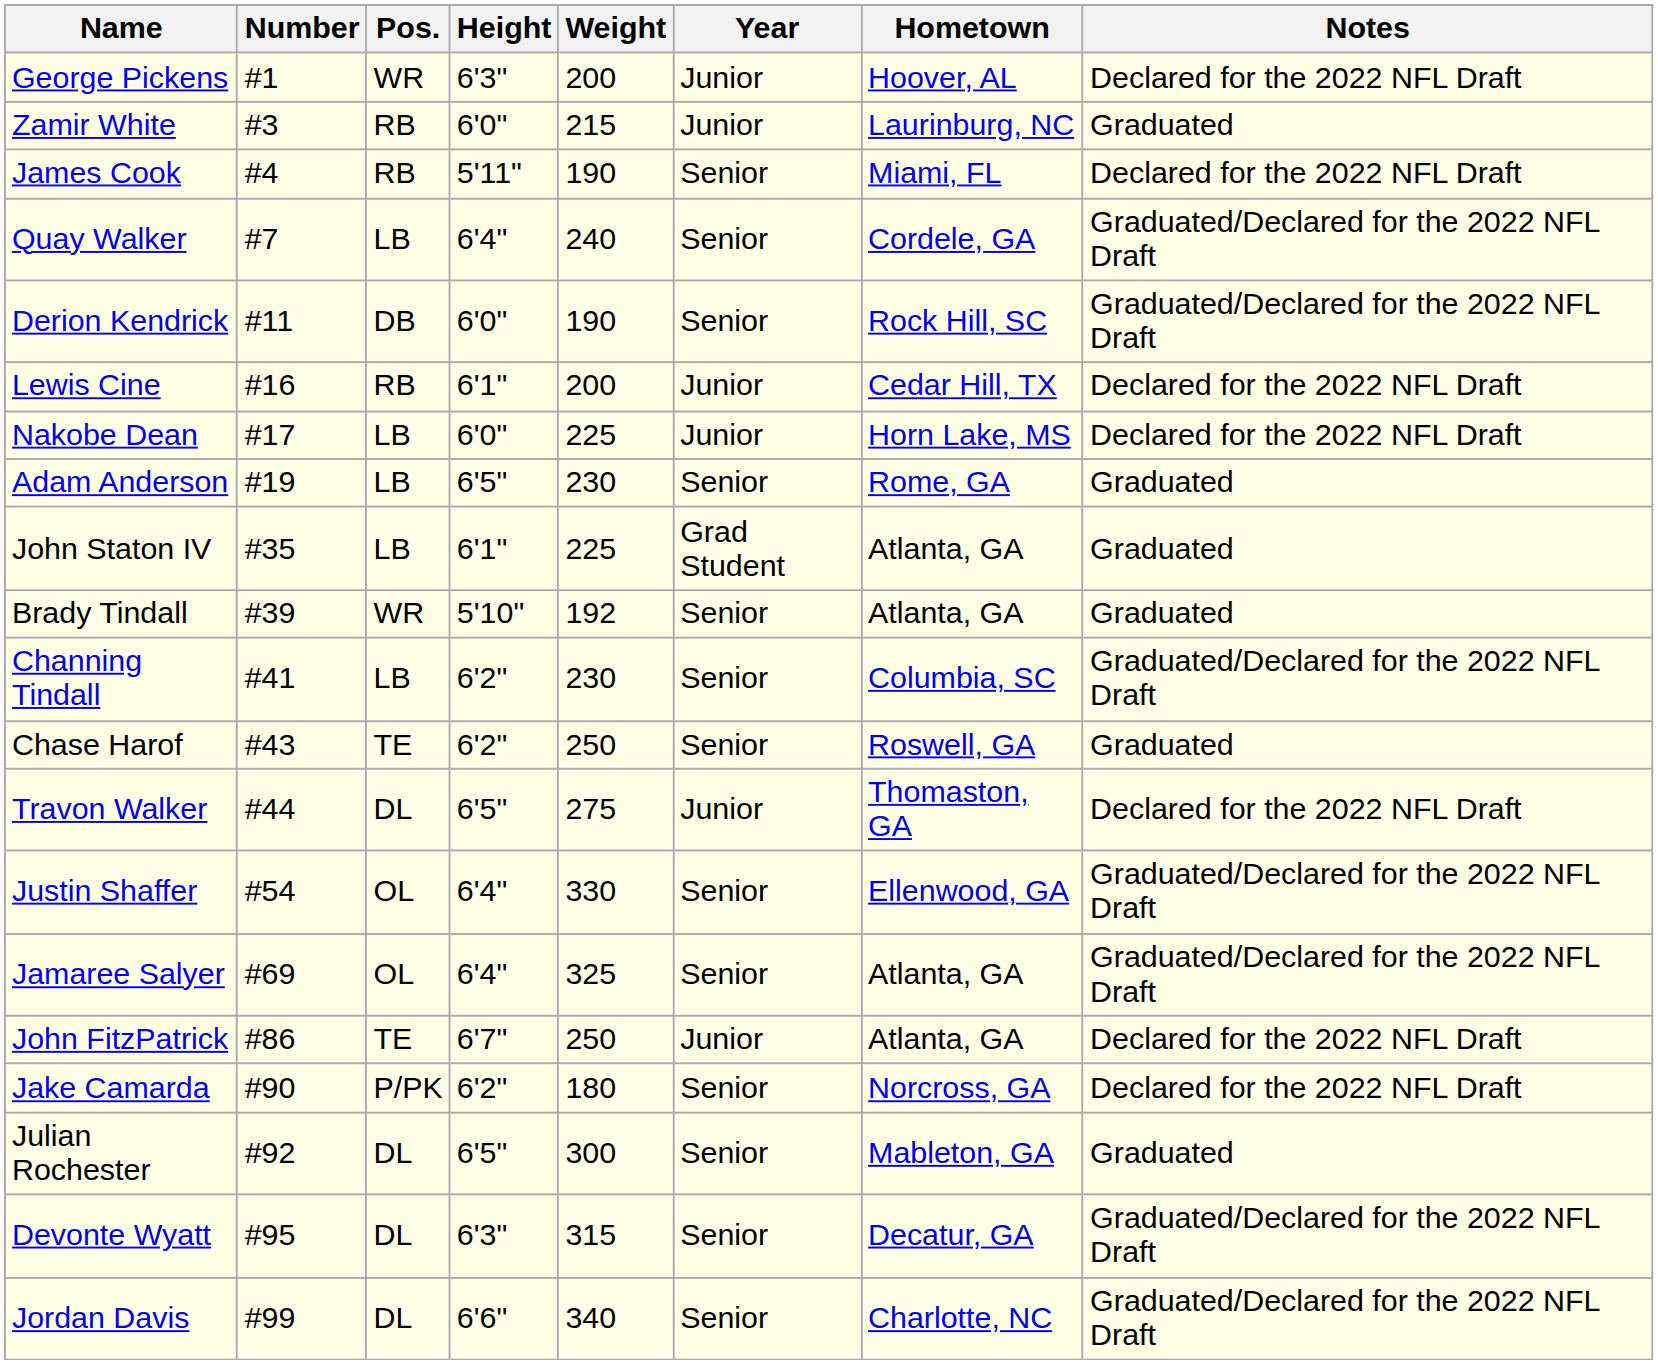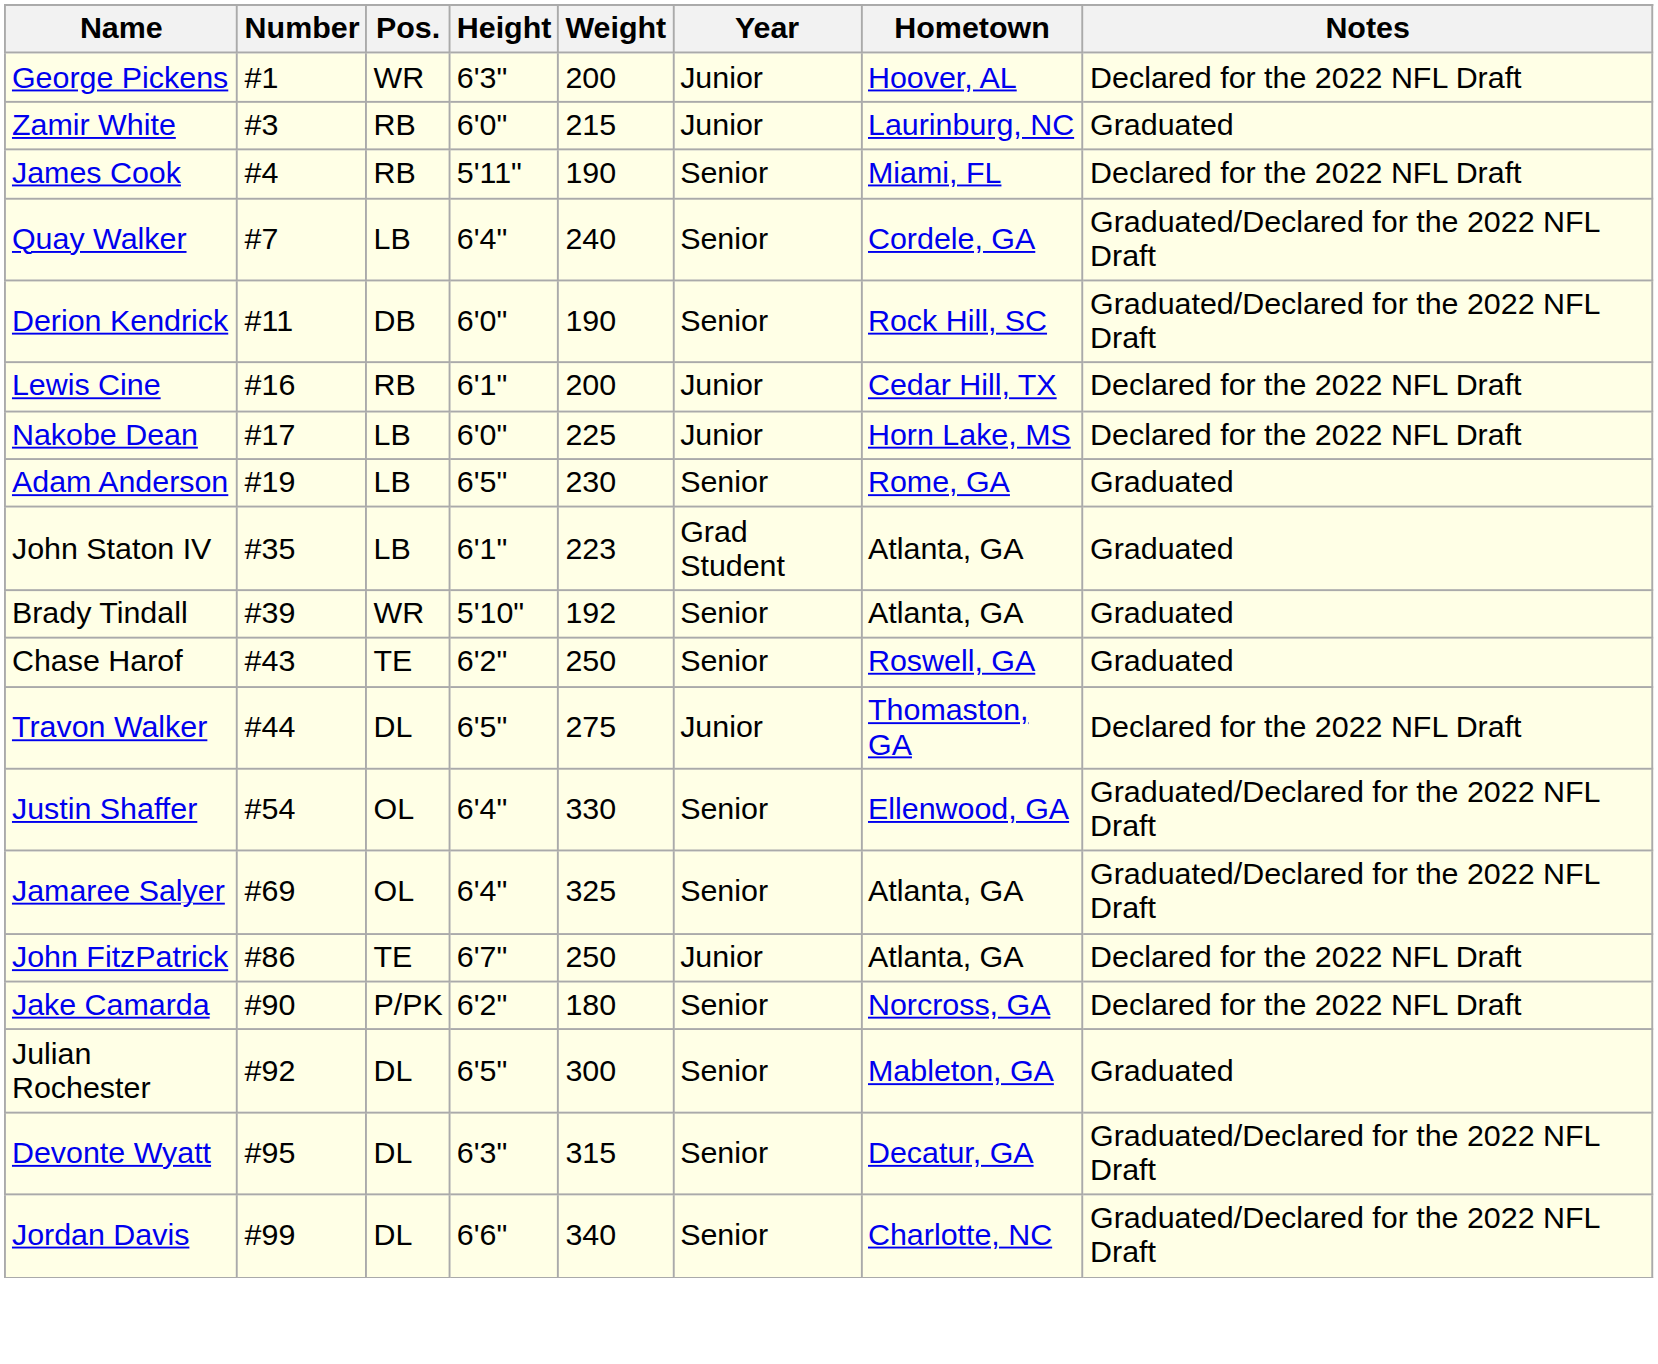(591, 548) 225 -> (591, 548) 223
- row: (77, 678)
